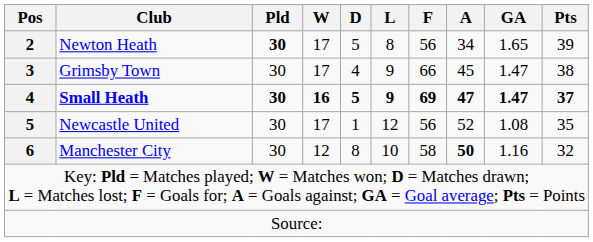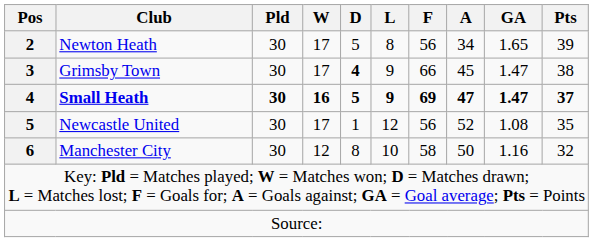(278, 44) bold -> (278, 44) normal
(356, 71) normal -> (356, 71) bold
(466, 151) bold -> (466, 151) normal
